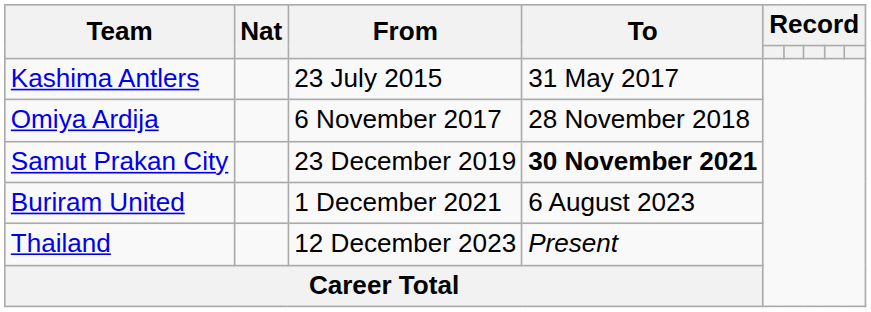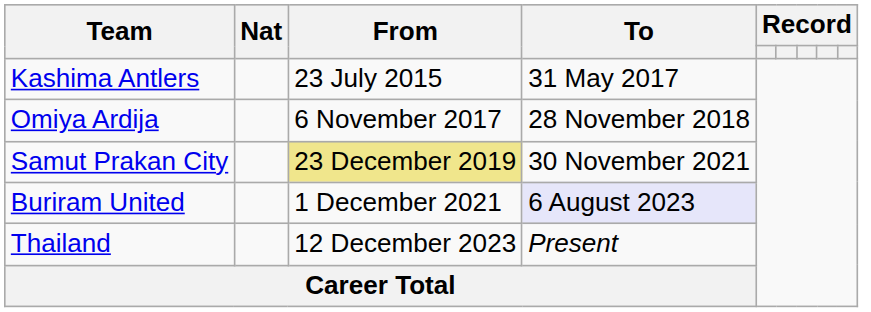(405, 161) no background -> (405, 161) khaki background
(643, 161) bold -> (639, 161) normal
(612, 202) no background -> (612, 202) lavender background
